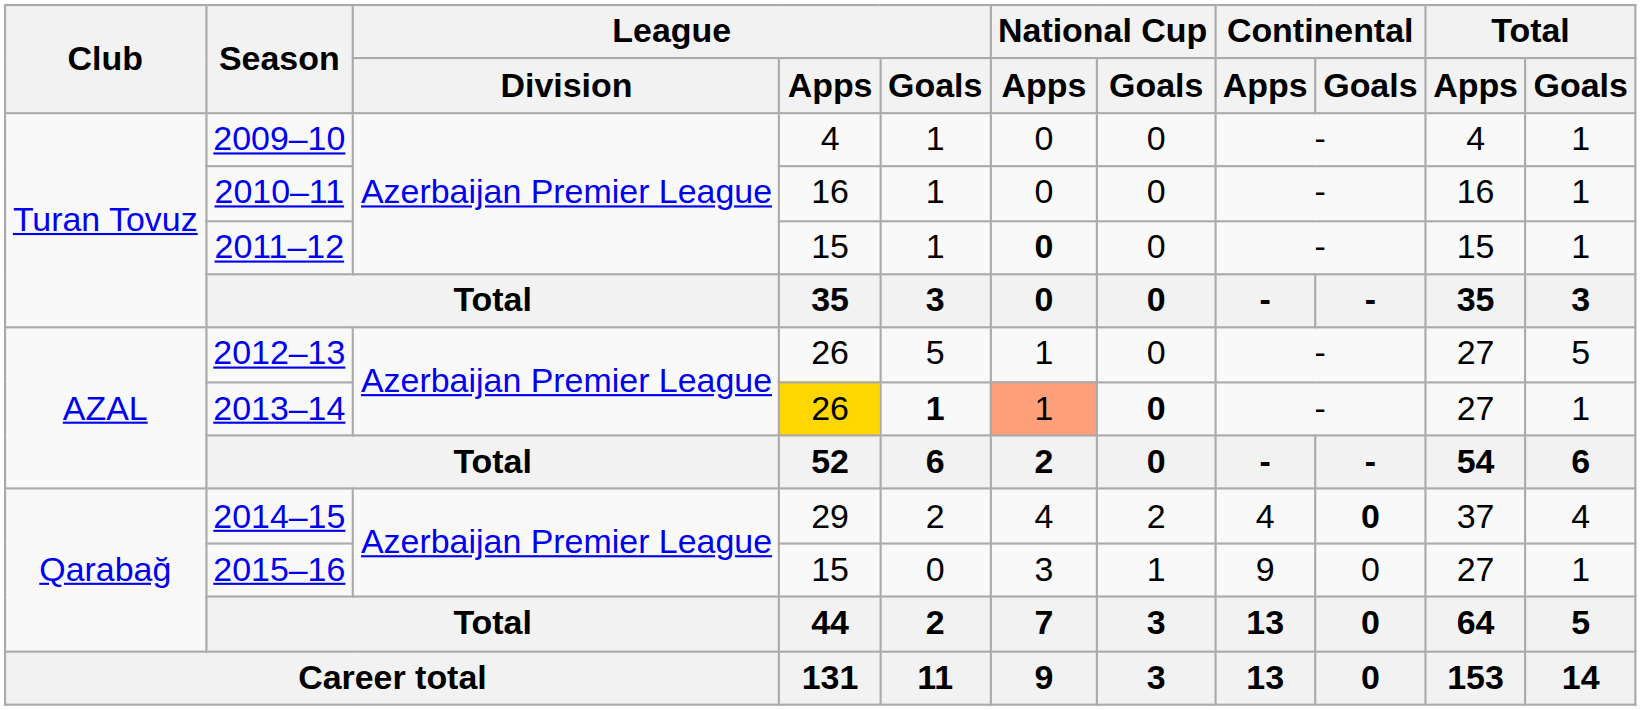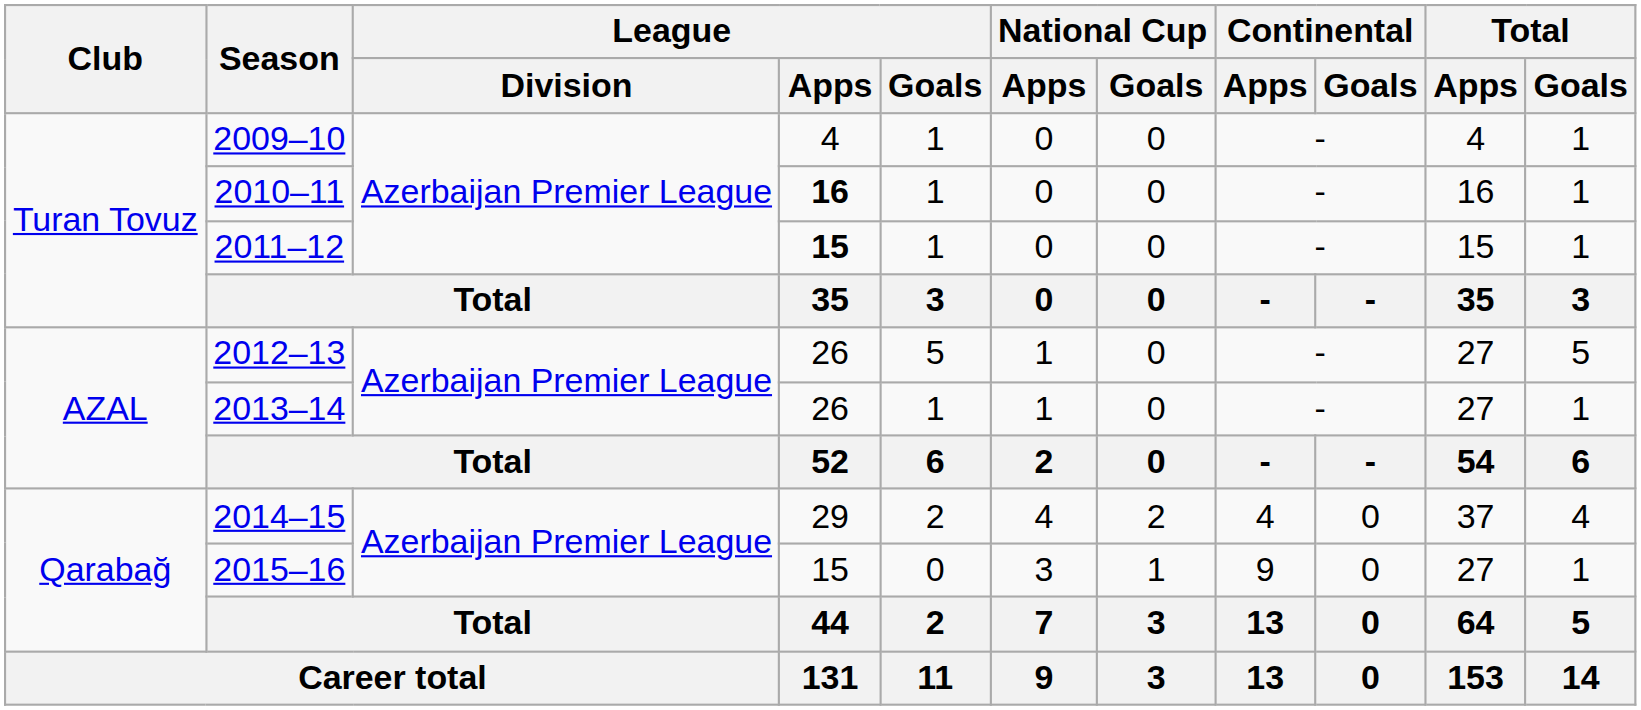(830, 192) normal -> (830, 192) bold
(830, 246) normal -> (830, 246) bold
(1044, 246) bold -> (1044, 246) normal
(830, 407) gold background -> (830, 407) no background
(935, 407) bold -> (935, 407) normal
(1044, 407) lightsalmon background -> (1044, 407) no background
(1156, 407) bold -> (1156, 407) normal
(1370, 515) bold -> (1370, 515) normal
